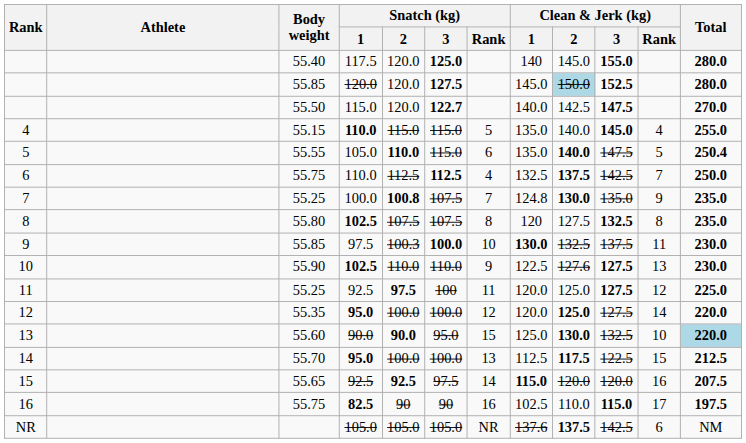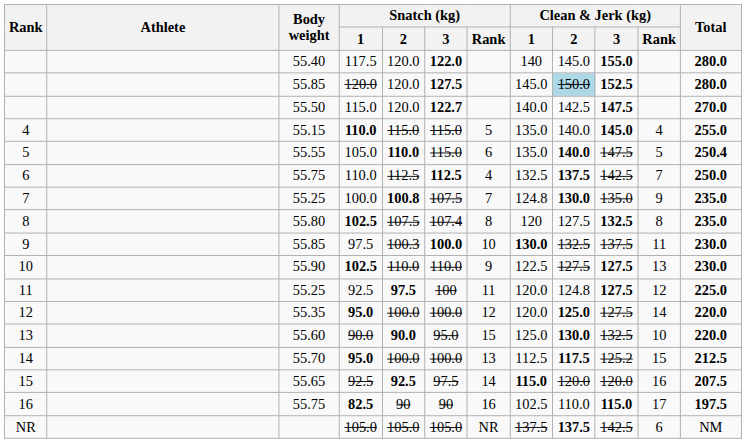(446, 61) 125.0 -> (446, 61) 122.0
(446, 221) 107.5 -> (446, 221) 107.4
(574, 267) 127.6 -> (574, 267) 127.5
(574, 289) 125.0 -> (574, 289) 124.8
(711, 335) lightblue background -> (711, 335) no background
(617, 358) 122.5 -> (617, 358) 125.2
(531, 426) 137.6 -> (531, 426) 137.5
